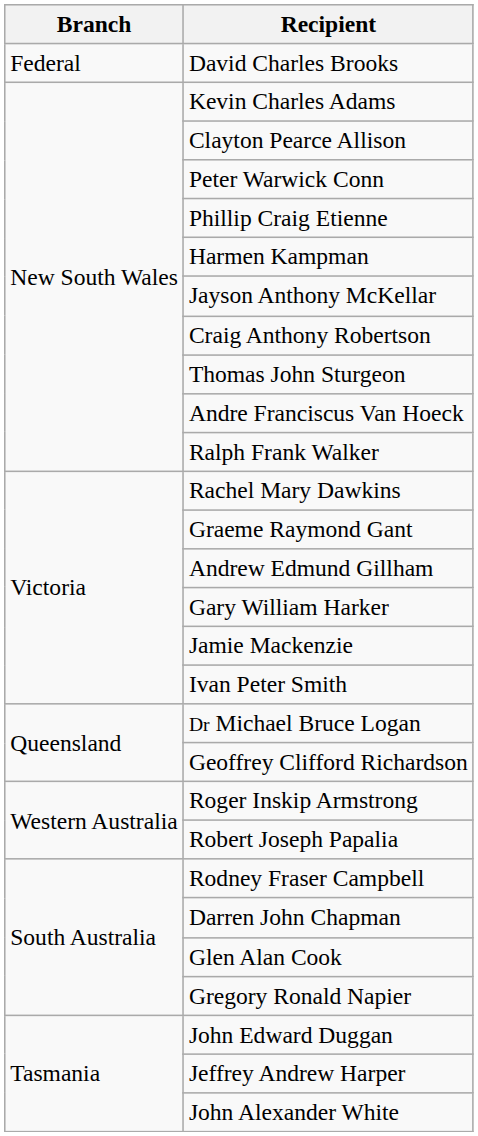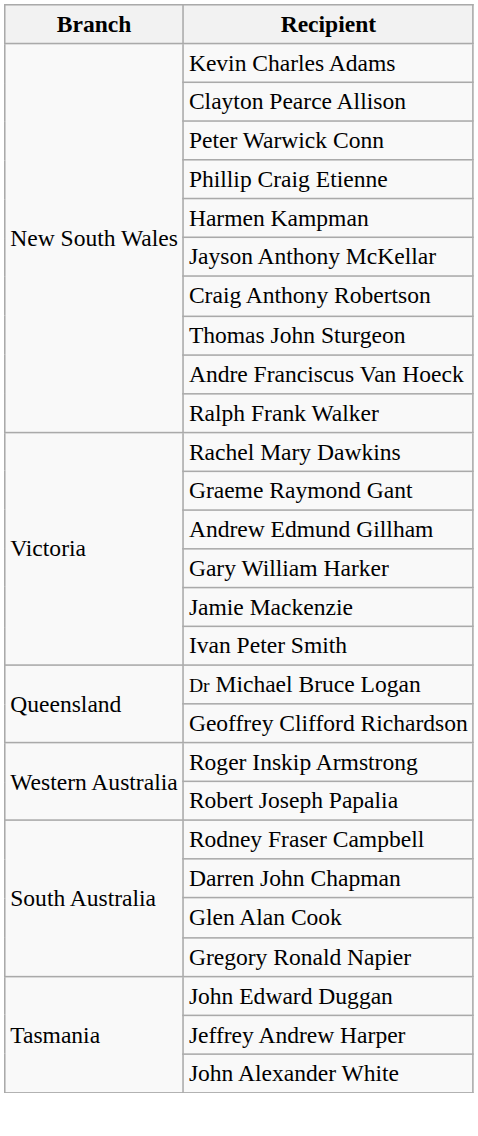- row: (293, 62)
